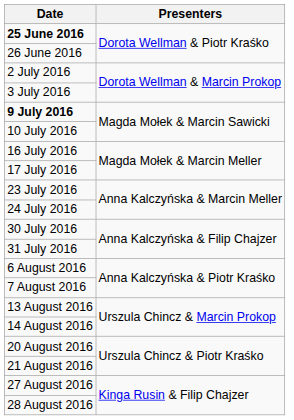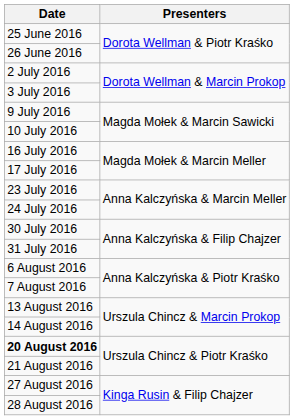(46, 33) bold -> (45, 33) normal
(40, 111) bold -> (39, 111) normal
(50, 346) normal -> (52, 346) bold
